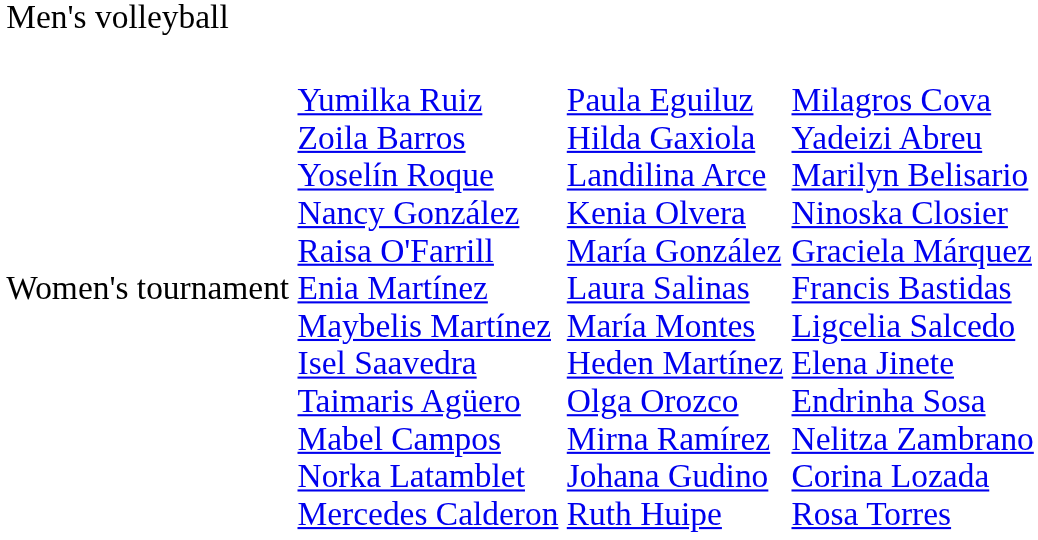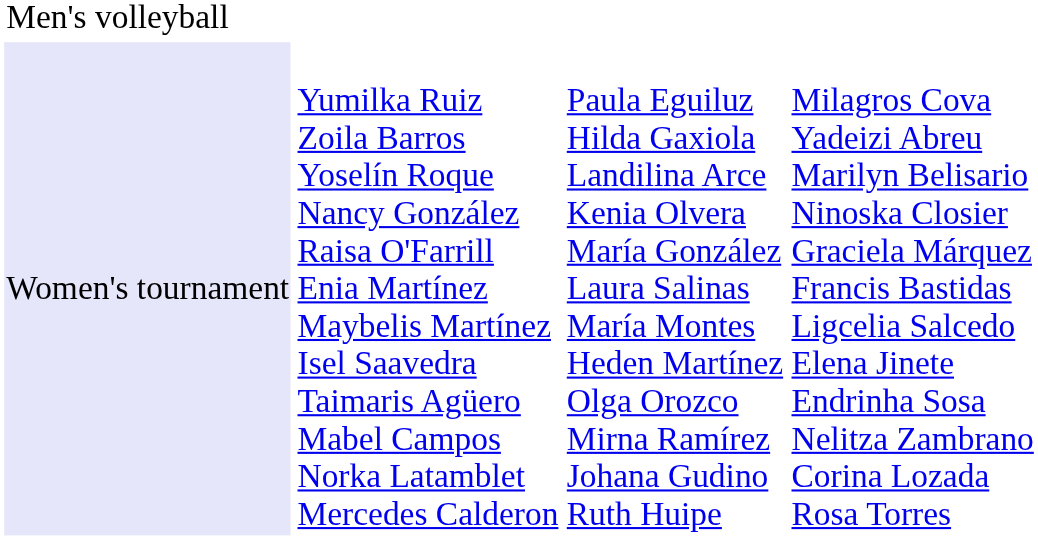(148, 288) no background -> (148, 288) lavender background
